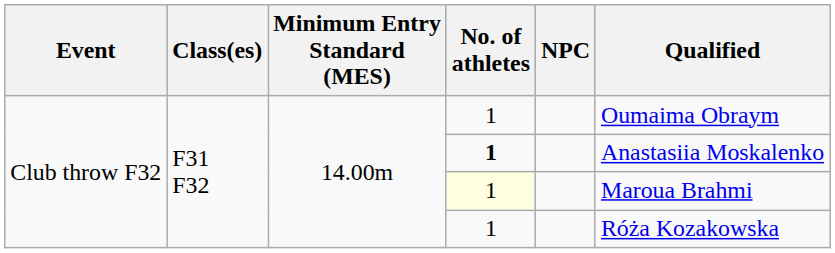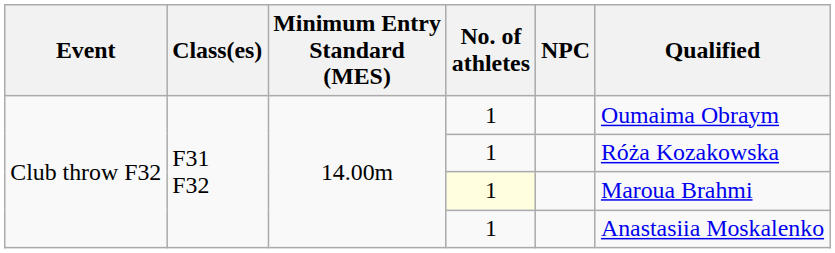(491, 152) bold -> (491, 152) normal
(712, 152) Anastasiia Moskalenko -> (690, 152) Róża Kozakowska
(690, 228) Róża Kozakowska -> (712, 228) Anastasiia Moskalenko
